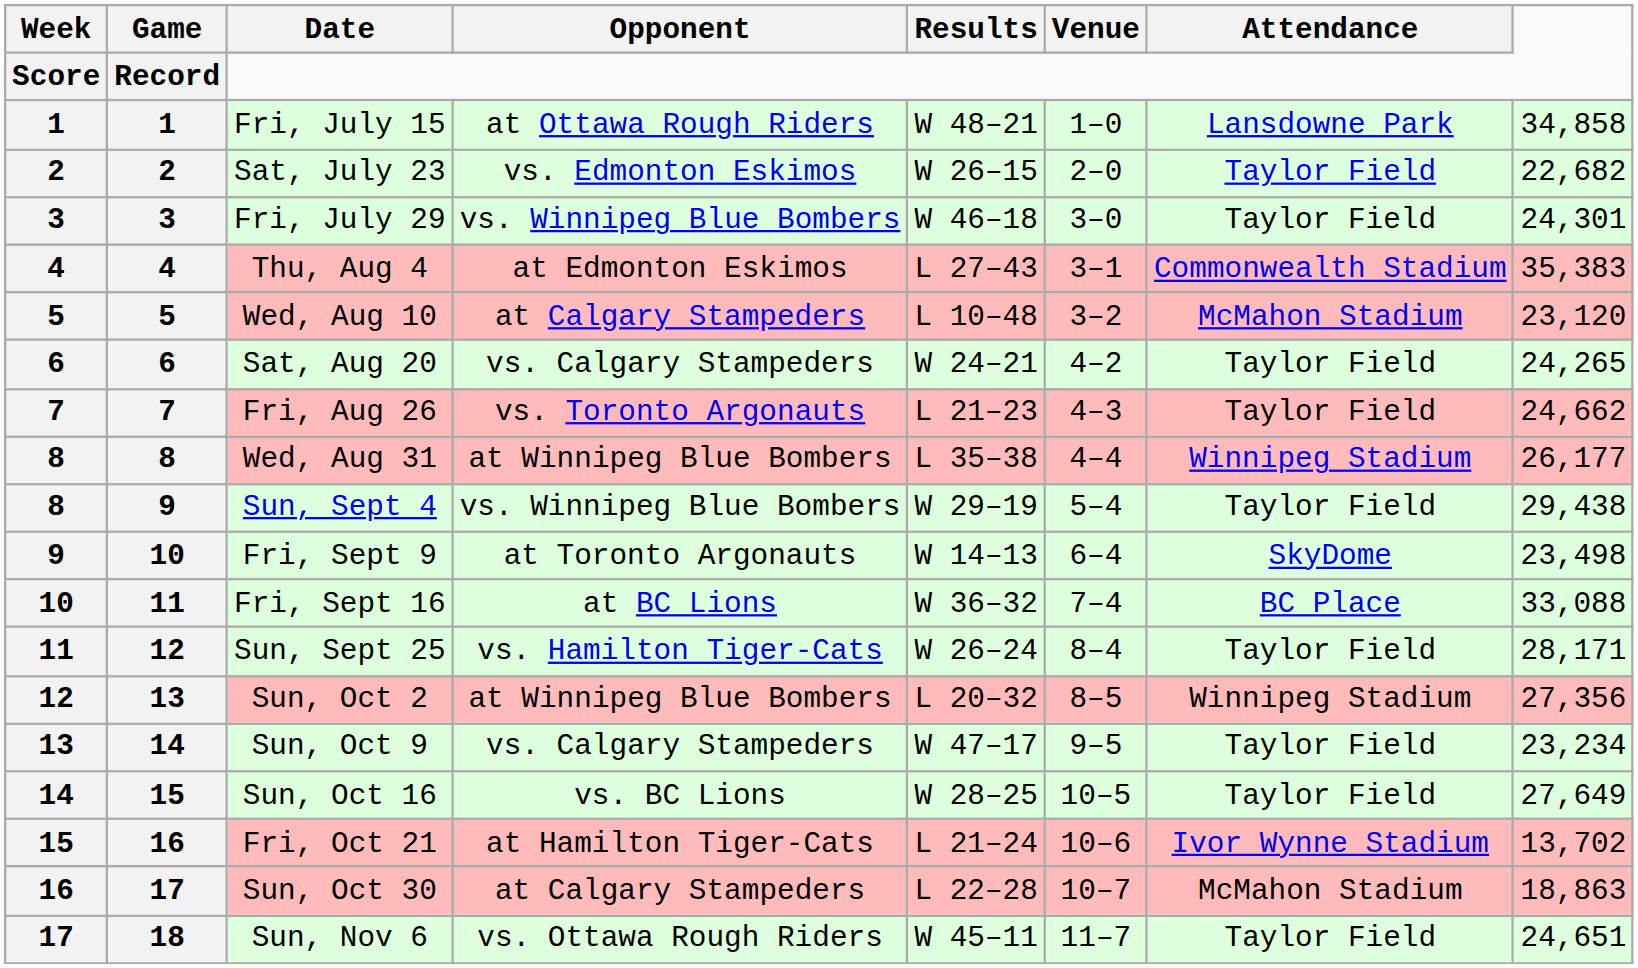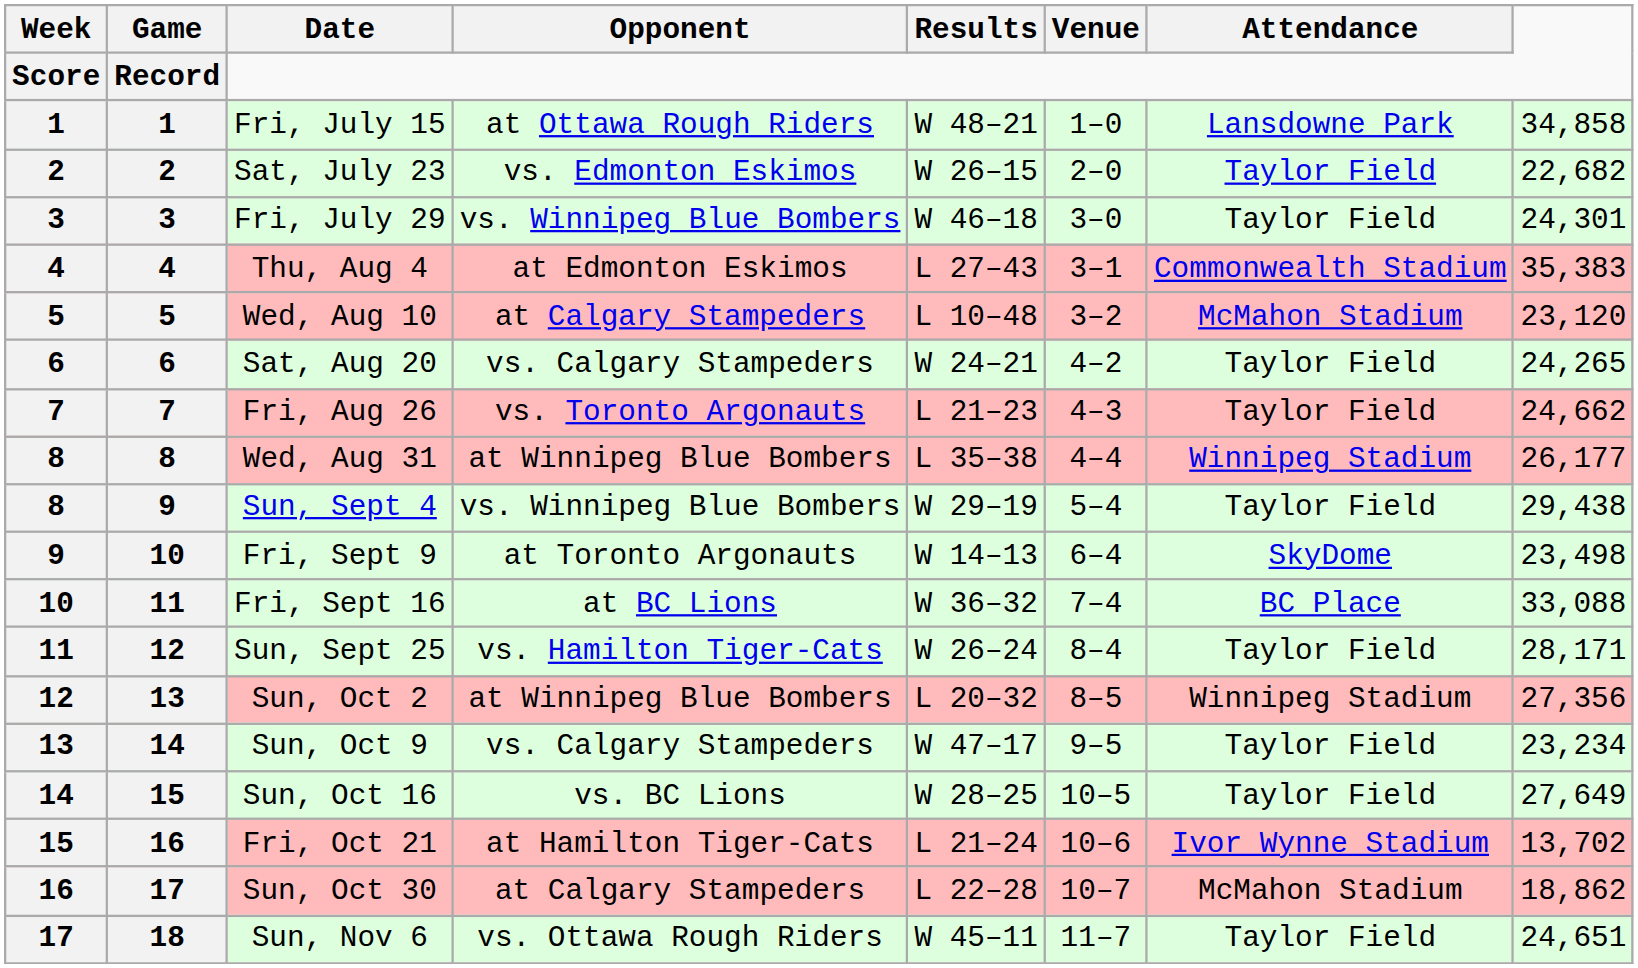(1573, 891) 18,863 -> (1573, 891) 18,862
